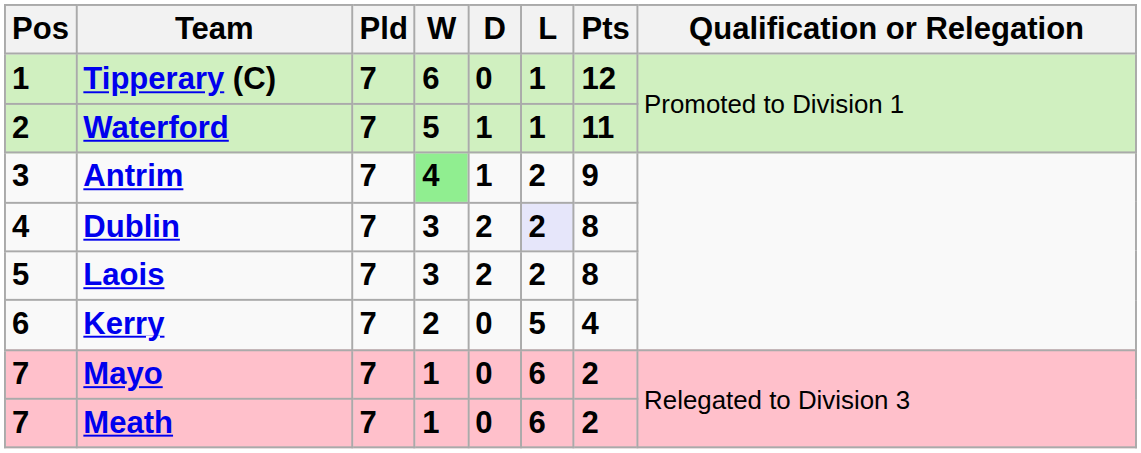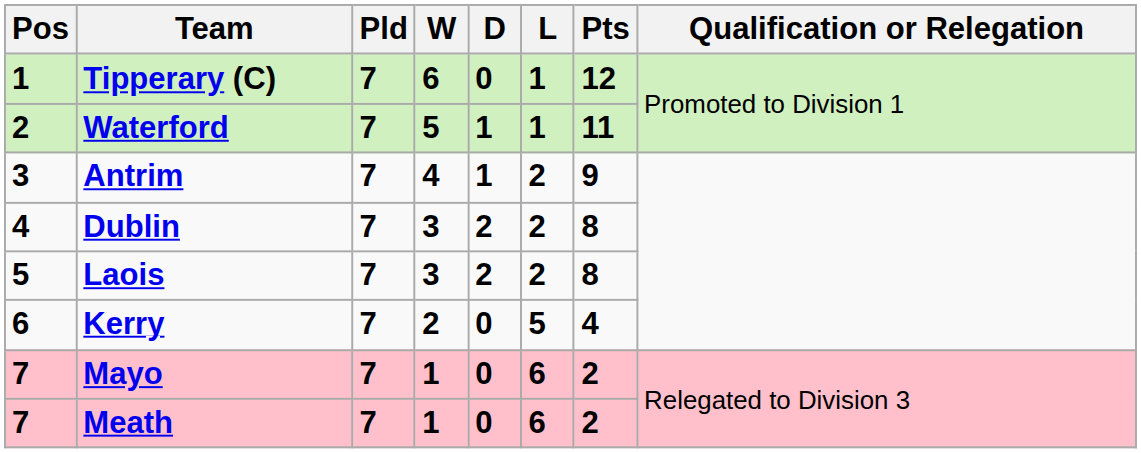(431, 176) lightgreen background -> (431, 176) no background
(537, 226) lavender background -> (537, 226) no background
